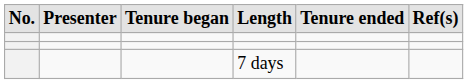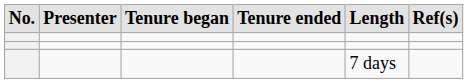columns swapped: (352, 18) <-> (265, 18)
